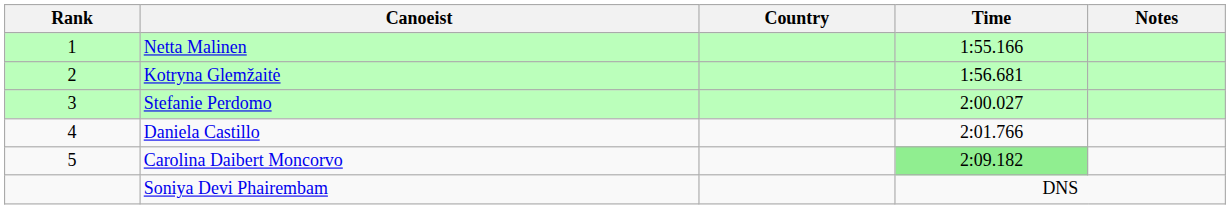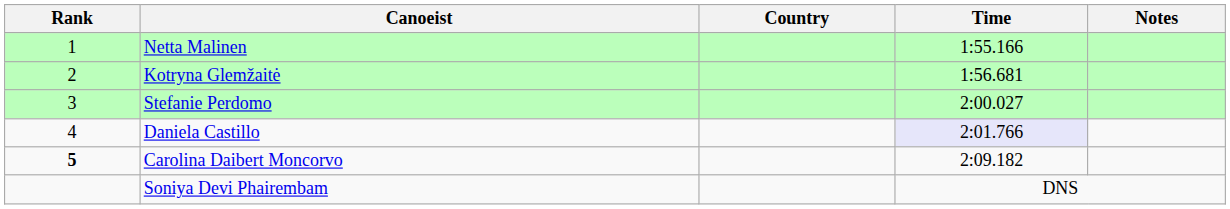(992, 132) no background -> (992, 132) lavender background
(72, 160) normal -> (72, 160) bold
(992, 160) lightgreen background -> (992, 160) no background
